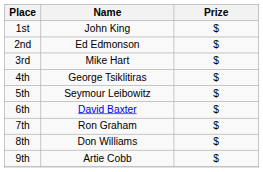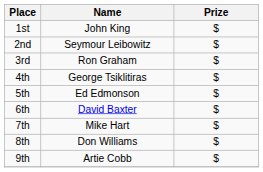(107, 45) Ed Edmonson -> (107, 45) Seymour Leibowitz
(107, 61) Mike Hart -> (107, 61) Ron Graham
(107, 93) Seymour Leibowitz -> (107, 93) Ed Edmonson
(107, 126) Ron Graham -> (107, 126) Mike Hart
